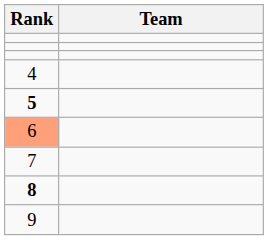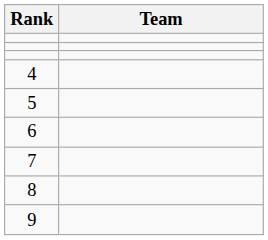(32, 102) bold -> (32, 102) normal
(32, 132) lightsalmon background -> (32, 132) no background
(32, 190) bold -> (32, 190) normal
